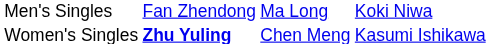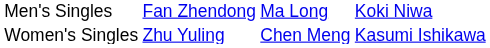(187, 35) bold -> (184, 35) normal
